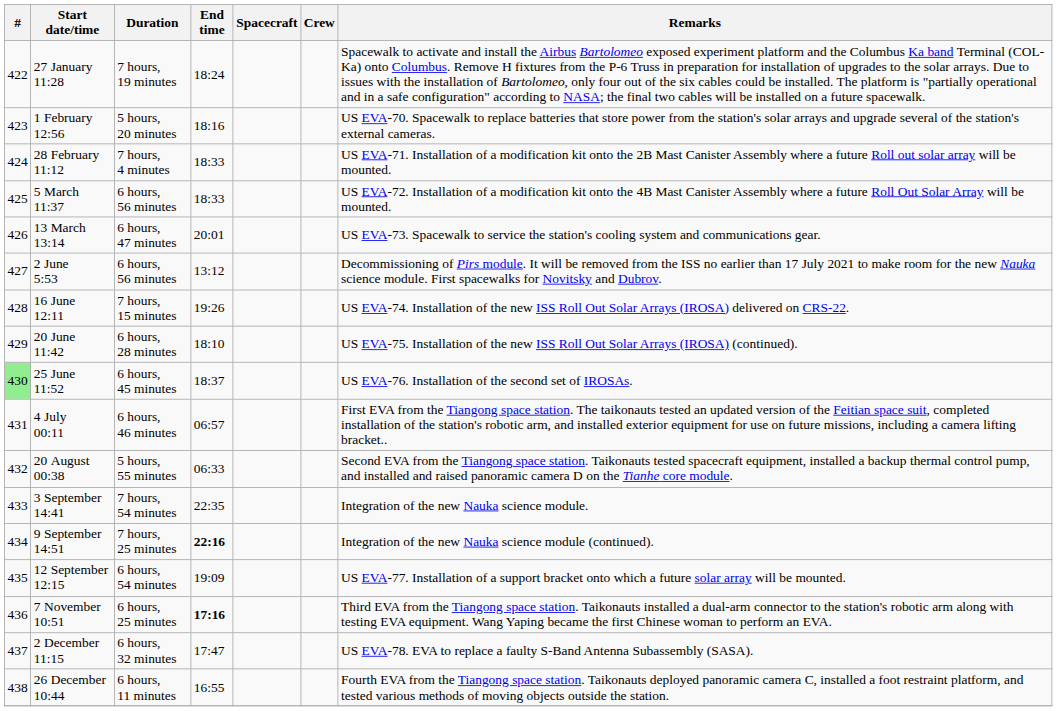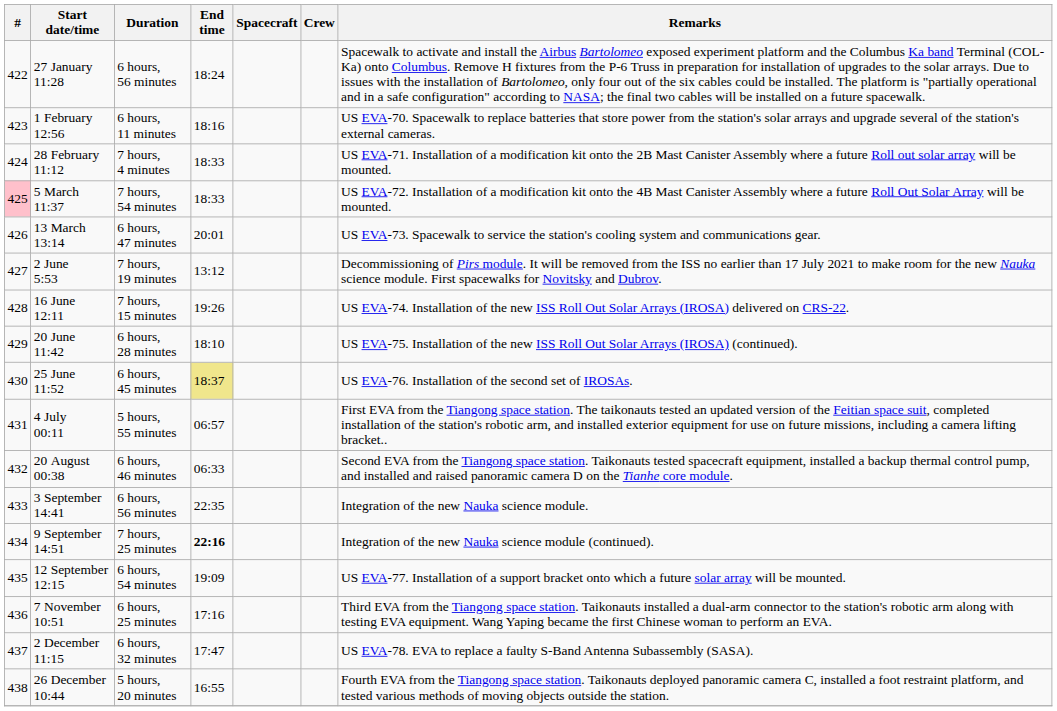(147, 74) 7 hours, 19 minutes -> (147, 74) 6 hours, 56 minutes
(147, 125) 5 hours, 20 minutes -> (147, 125) 6 hours, 11 minutes
(18, 198) no background -> (18, 198) pink background
(147, 198) 6 hours, 56 minutes -> (147, 198) 7 hours, 54 minutes
(147, 271) 6 hours, 56 minutes -> (147, 271) 7 hours, 19 minutes
(18, 380) lightgreen background -> (18, 380) no background
(209, 380) no background -> (209, 380) khaki background
(147, 424) 6 hours, 46 minutes -> (147, 424) 5 hours, 55 minutes
(147, 468) 5 hours, 55 minutes -> (147, 468) 6 hours, 46 minutes
(147, 505) 7 hours, 54 minutes -> (147, 505) 6 hours, 56 minutes
(209, 614) bold -> (209, 614) normal
(147, 687) 6 hours, 11 minutes -> (147, 687) 5 hours, 20 minutes
